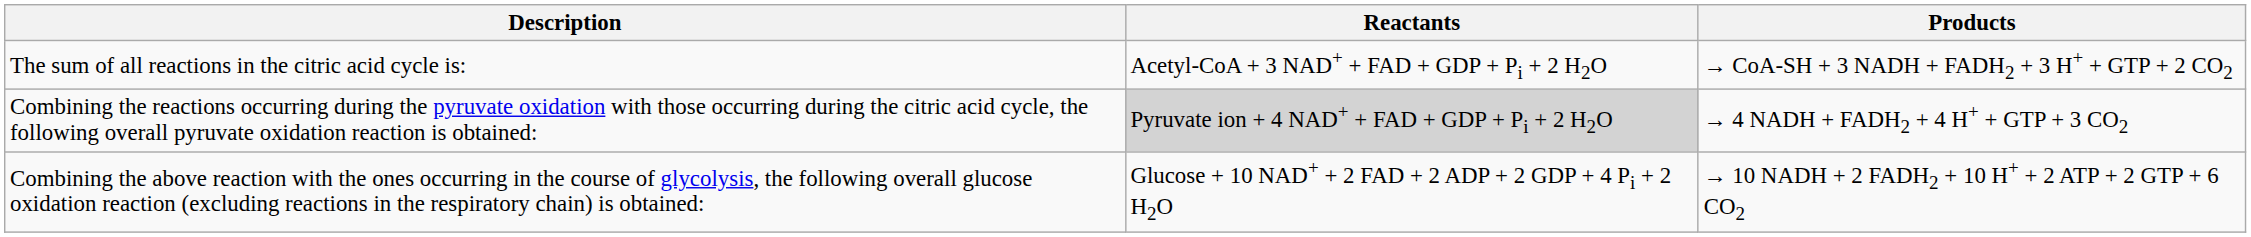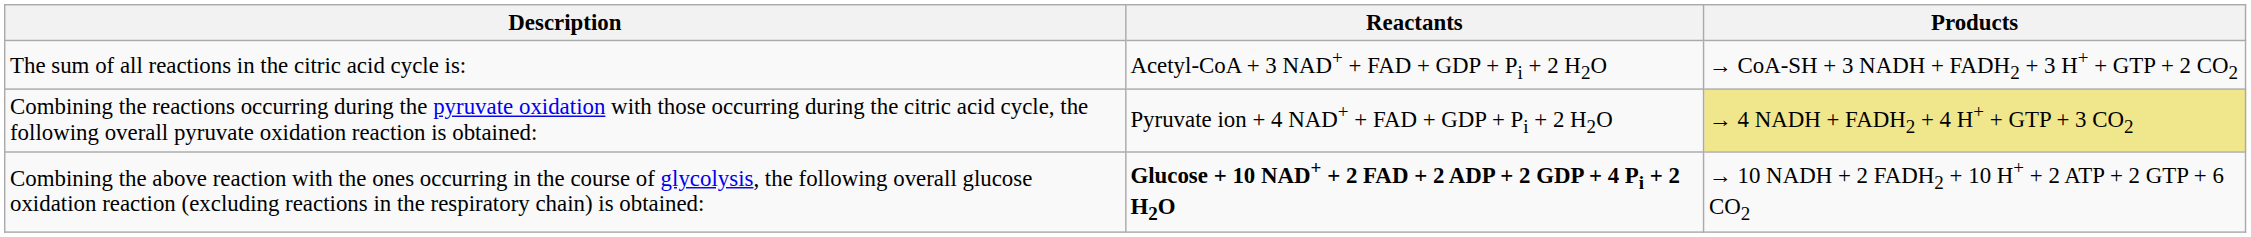(1372, 120) lightgrey background -> (1372, 120) no background
(1916, 120) no background -> (1921, 120) khaki background
(1401, 191) normal -> (1405, 191) bold
